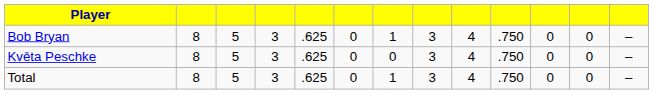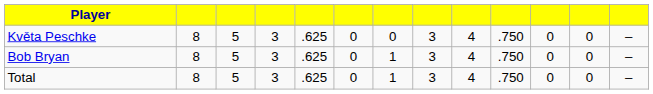rows swapped: (38, 36) <-> (52, 57)
